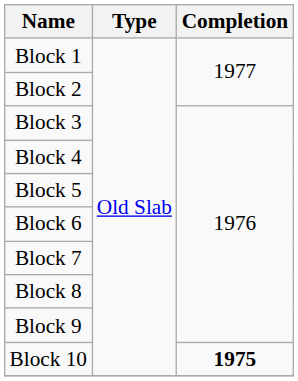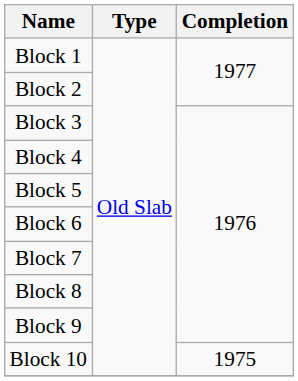(235, 358) bold -> (235, 358) normal
